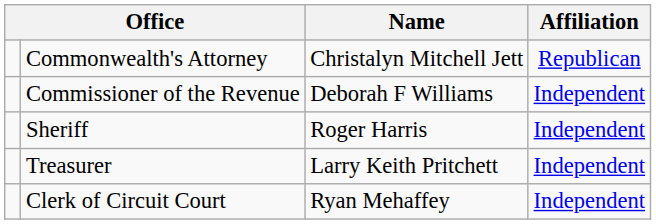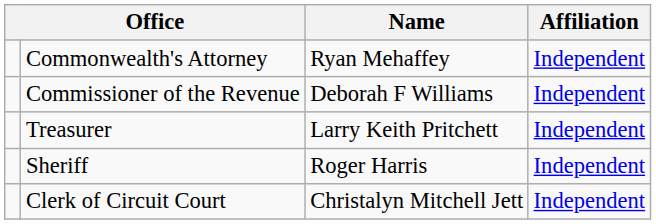(417, 58) Christalyn Mitchell Jett -> (380, 58) Ryan Mehaffey
(589, 58) Republican -> (589, 58) Independent
rows swapped: (57, 129) <-> (69, 165)
(380, 201) Ryan Mehaffey -> (417, 201) Christalyn Mitchell Jett
